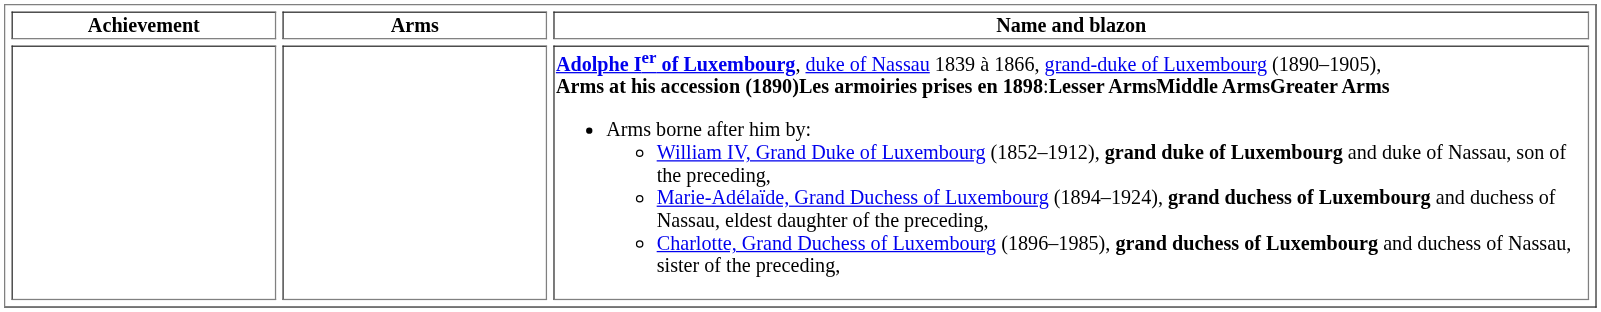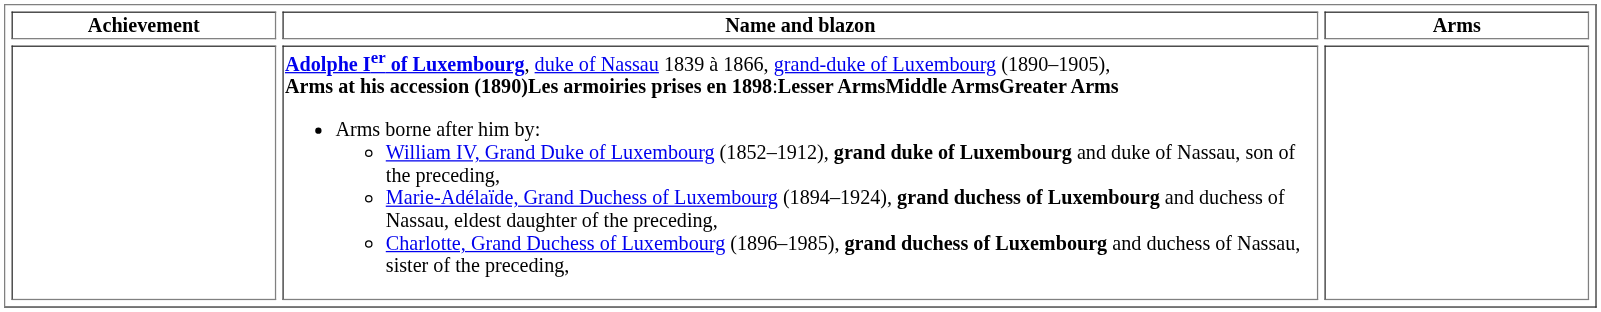columns swapped: (415, 25) <-> (1071, 25)
